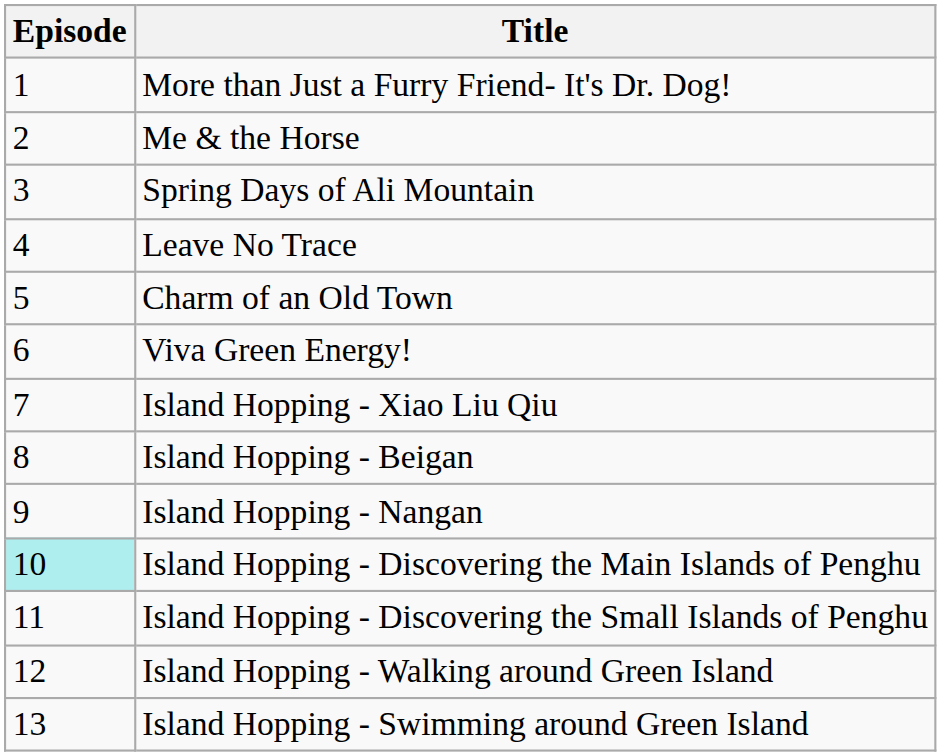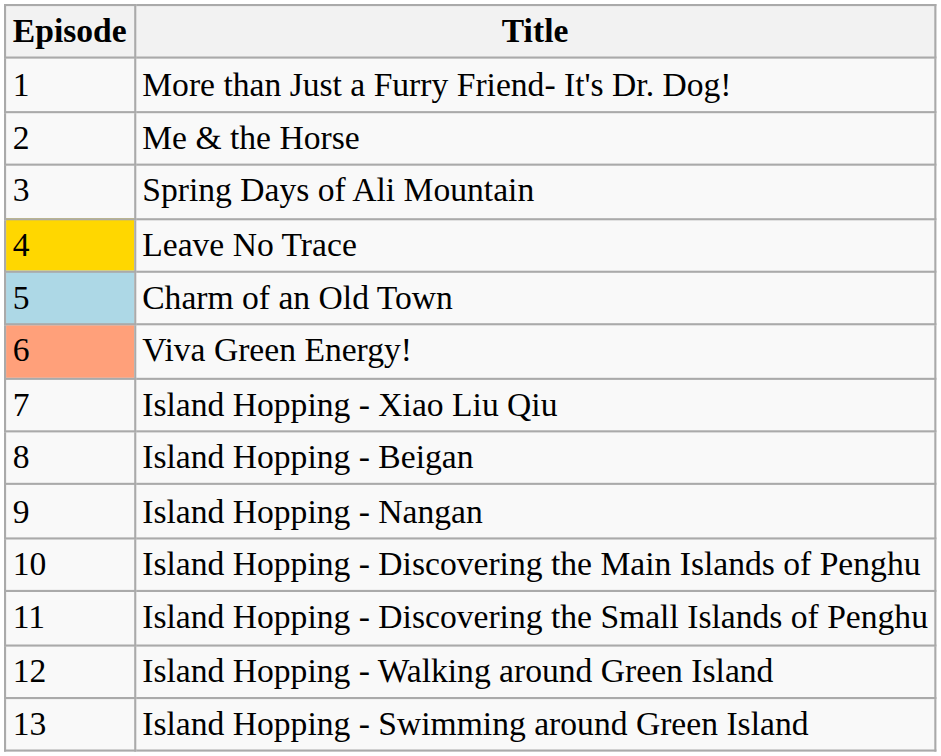(21, 244) no background -> (21, 244) gold background
(21, 297) no background -> (21, 297) lightblue background
(21, 350) no background -> (21, 350) lightsalmon background
(30, 564) paleturquoise background -> (30, 564) no background
